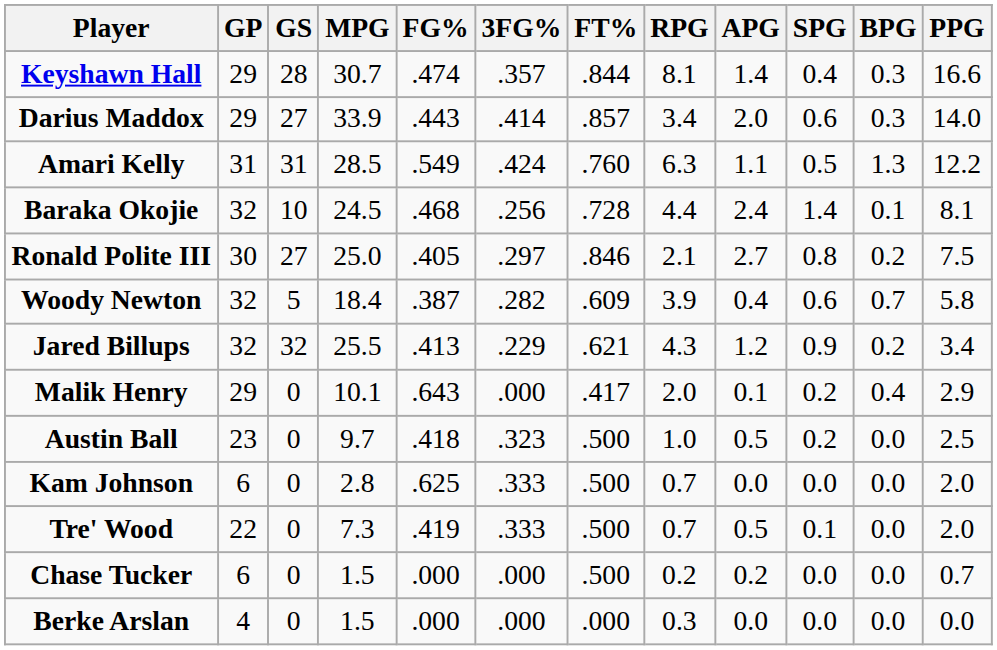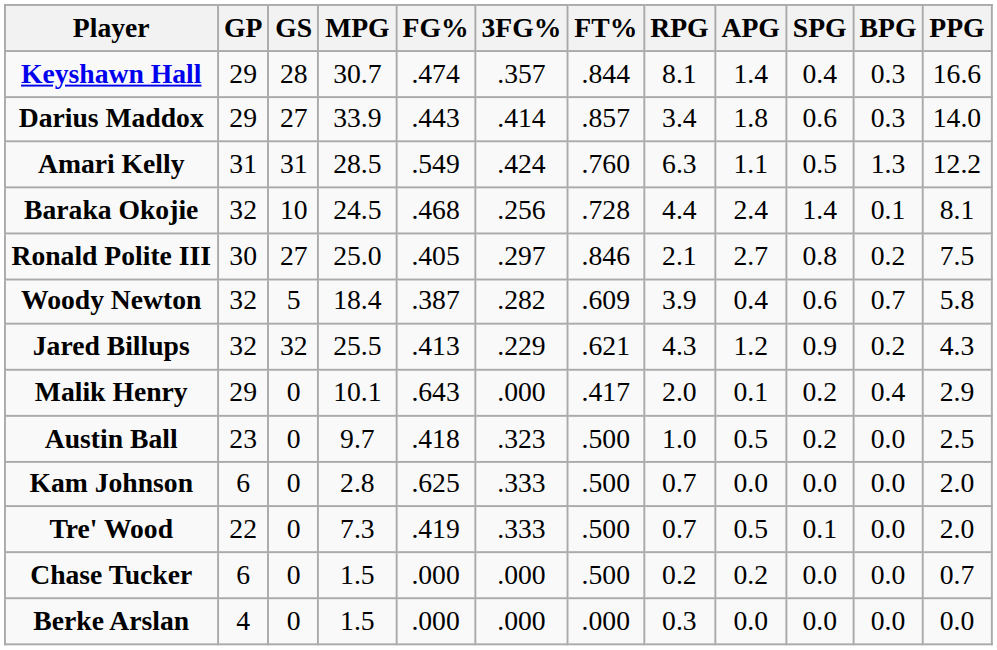(751, 118) 2.0 -> (751, 118) 1.8
(957, 346) 3.4 -> (957, 346) 4.3
